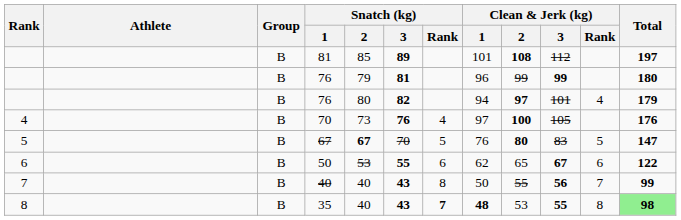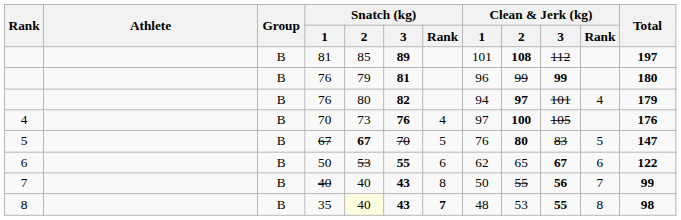(364, 204) no background -> (364, 204) lightyellow background
(482, 204) bold -> (482, 204) normal
(648, 204) lightgreen background -> (648, 204) no background
